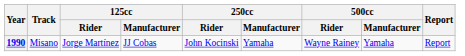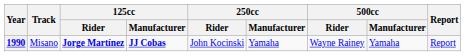(91, 43) normal -> (93, 43) bold
(140, 43) normal -> (147, 43) bold
